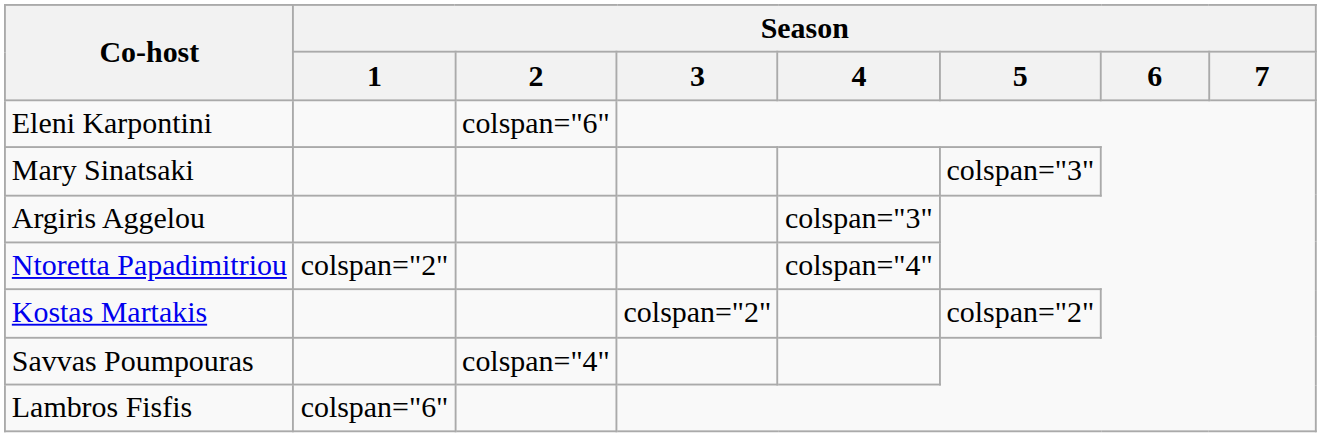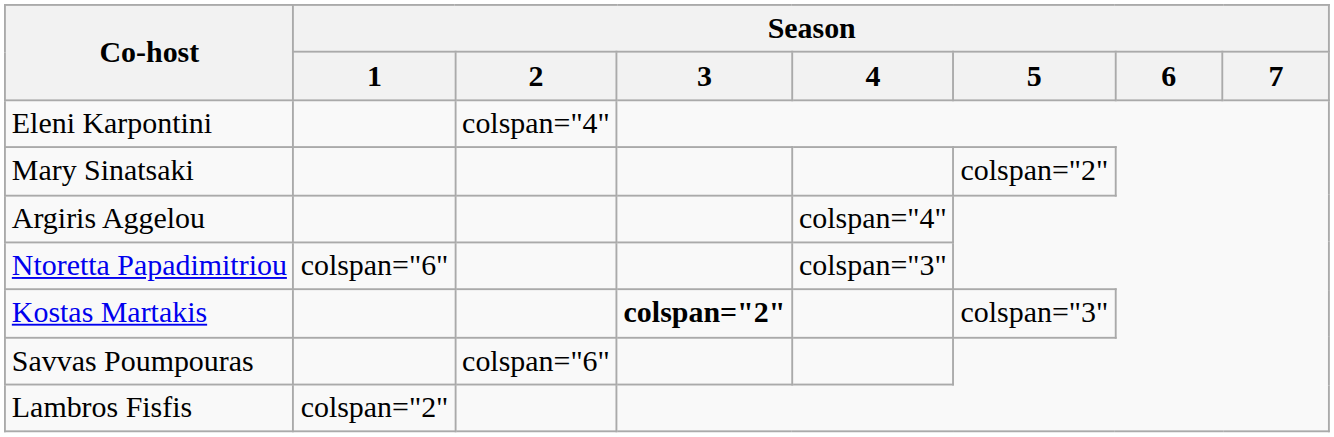(536, 123) colspan="6" -> (536, 123) colspan="4"
(1020, 170) colspan="3" -> (1034, 170) colspan="2"
(859, 218) colspan="3" -> (873, 218) colspan="4"
(374, 265) colspan="2" -> (374, 265) colspan="6"
(859, 265) colspan="4" -> (873, 265) colspan="3"
(697, 312) normal -> (704, 312) bold
(1020, 312) colspan="2" -> (1034, 312) colspan="3"
(536, 360) colspan="4" -> (536, 360) colspan="6"
(374, 407) colspan="6" -> (374, 407) colspan="2"
